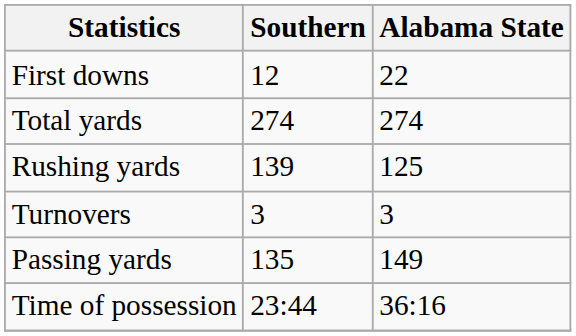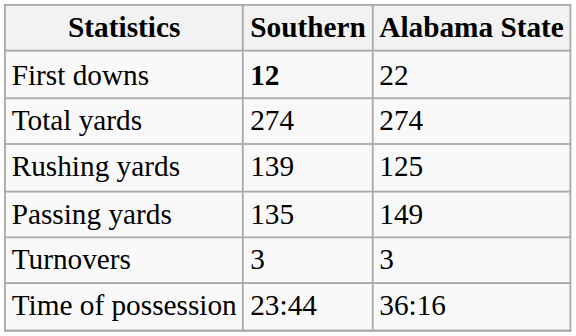(265, 74) normal -> (265, 74) bold
rows swapped: (92, 259) <-> (71, 213)
